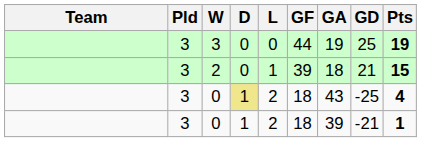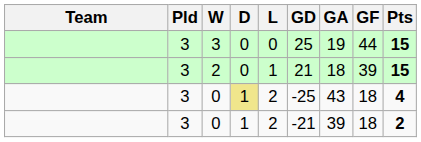columns swapped: (303, 17) <-> (367, 17)
(400, 44) 19 -> (400, 44) 15
(400, 123) 1 -> (400, 123) 2
